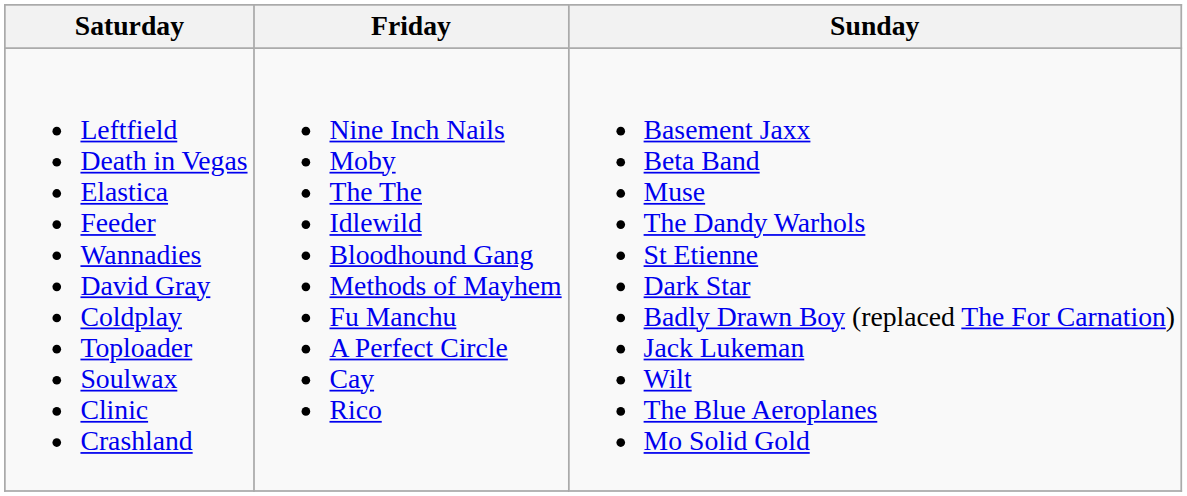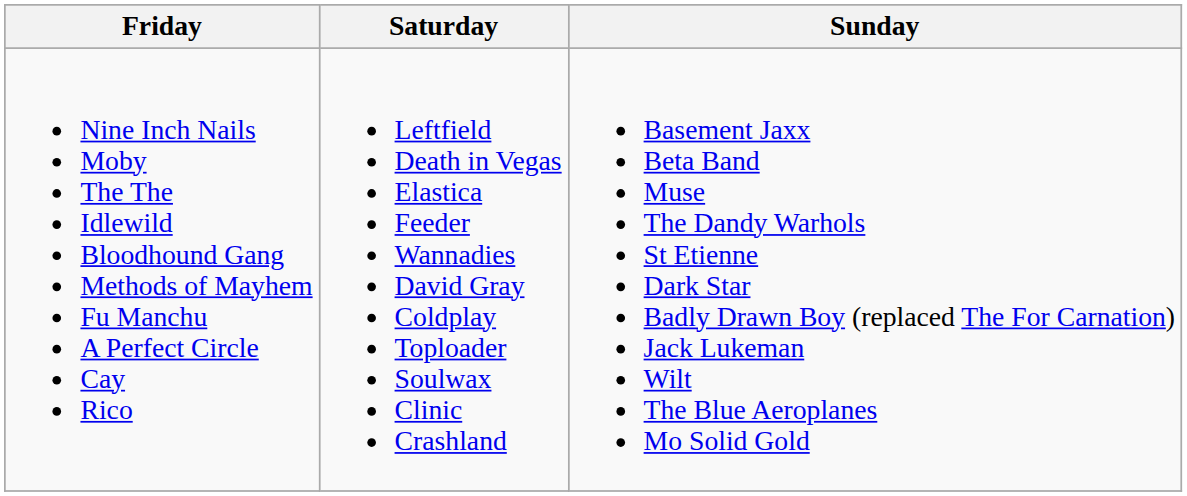columns swapped: (411, 26) <-> (129, 26)
